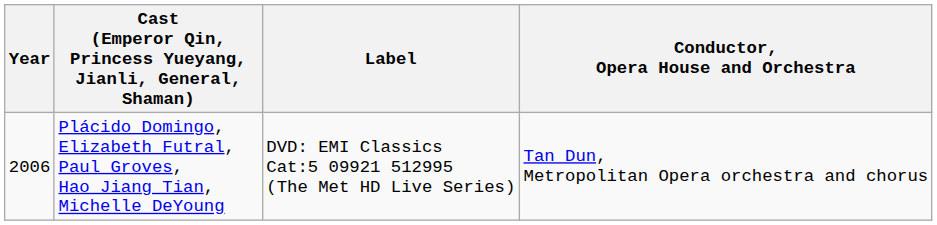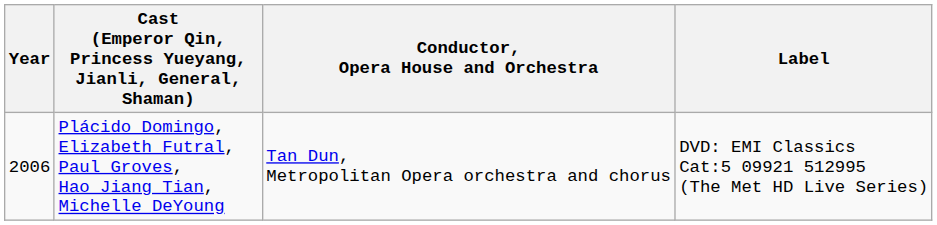columns swapped: (726, 59) <-> (391, 59)
